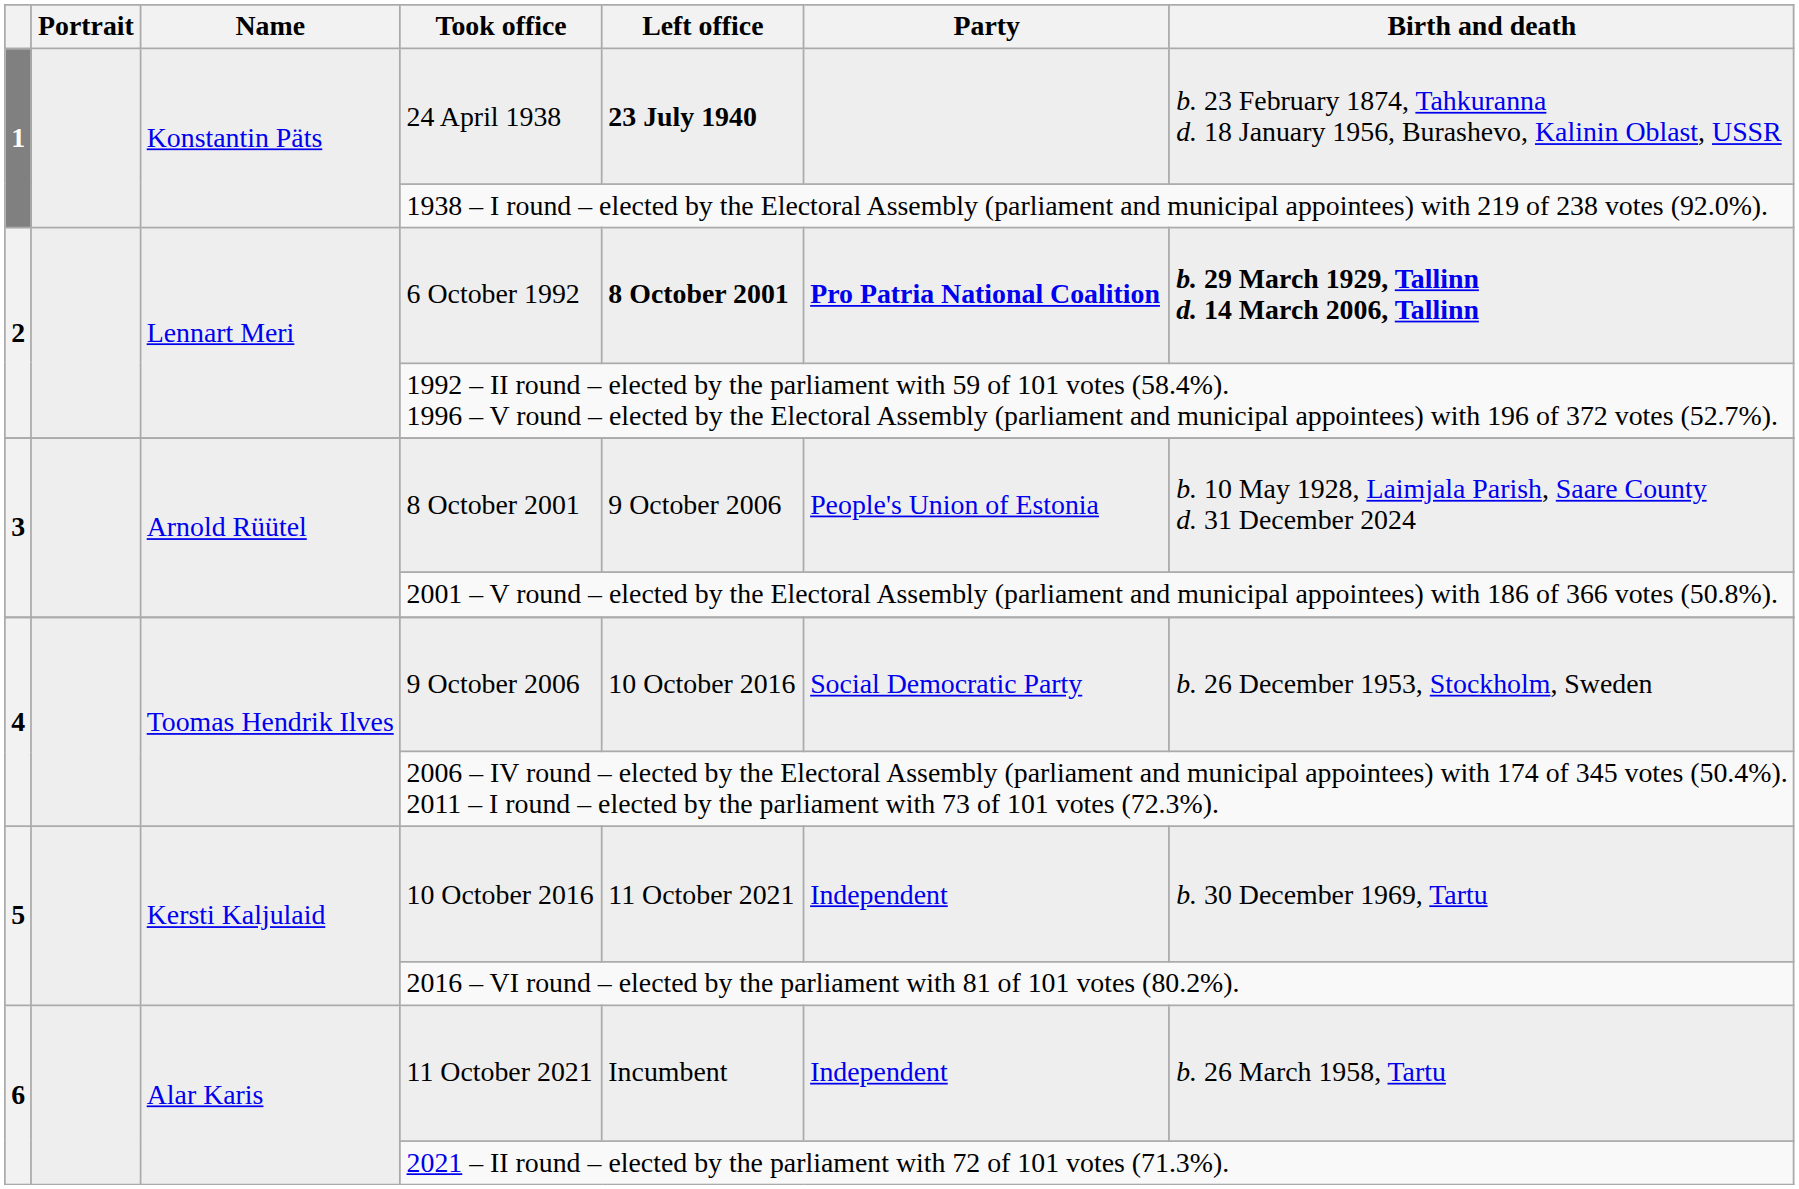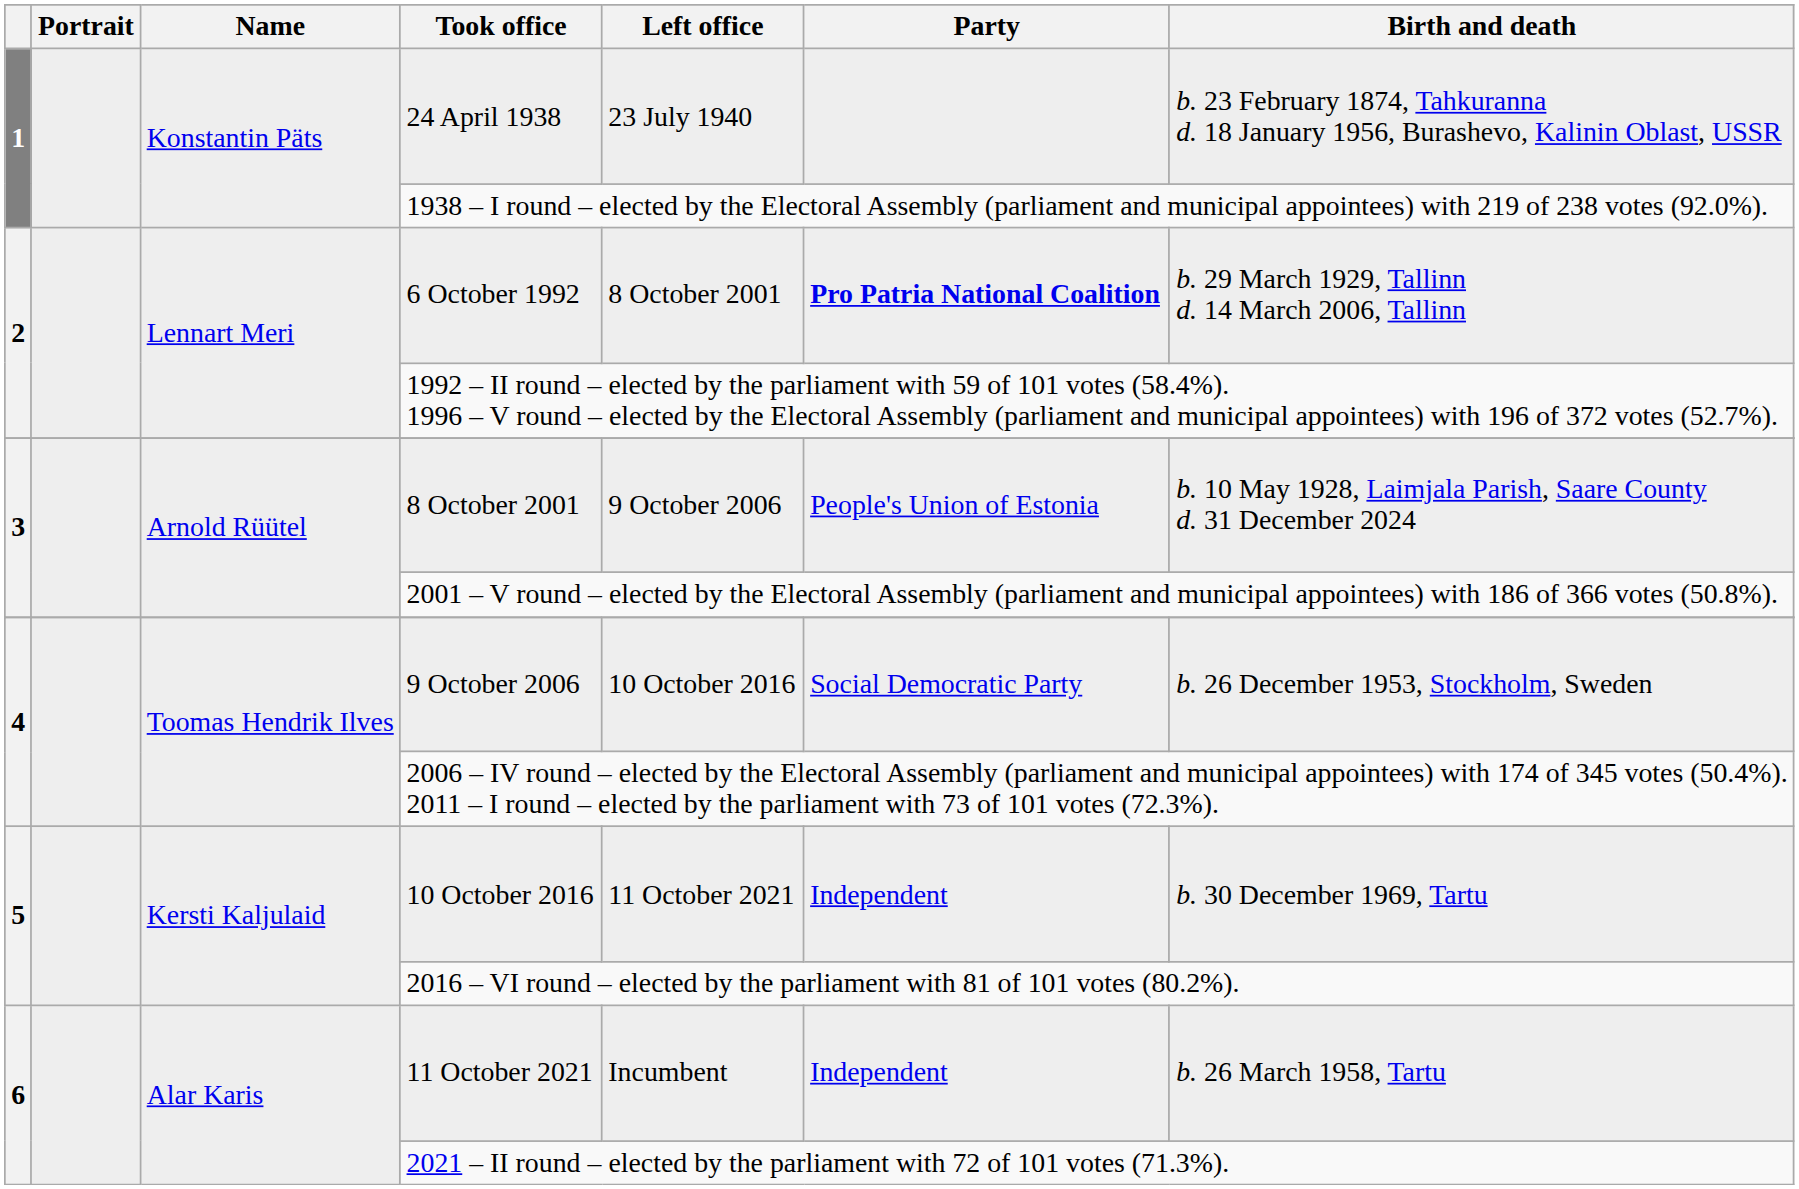(683, 115) bold -> (680, 115) normal
(699, 294) bold -> (695, 294) normal
(1328, 294) bold -> (1321, 294) normal
